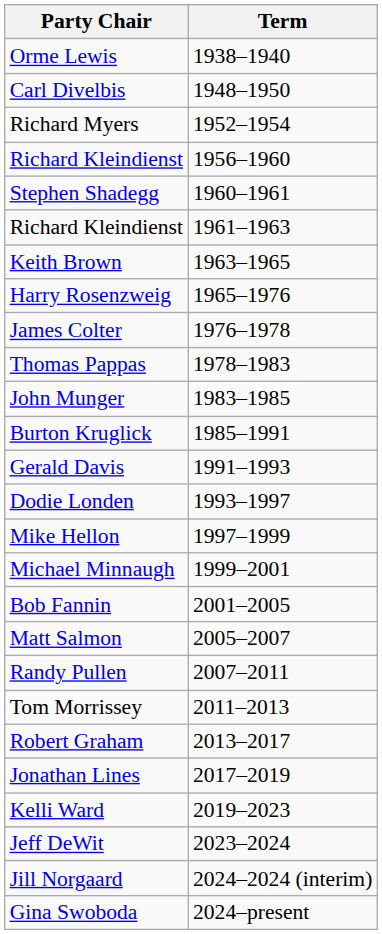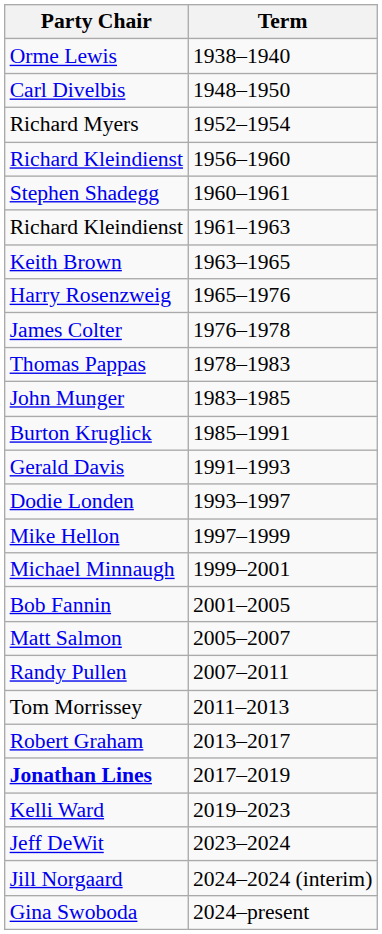(75, 775) normal -> (81, 775) bold
